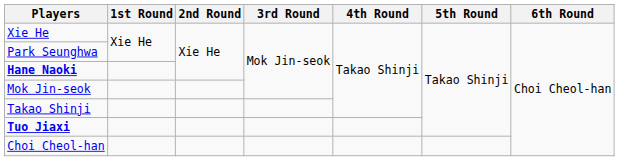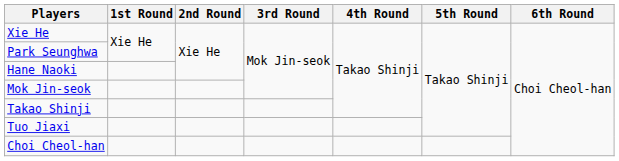(42, 70) bold -> (42, 70) normal
(39, 127) bold -> (39, 127) normal
